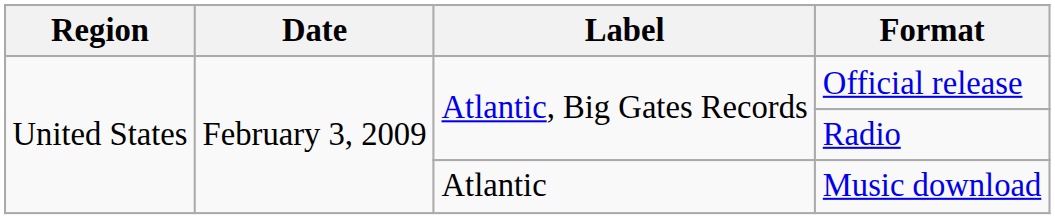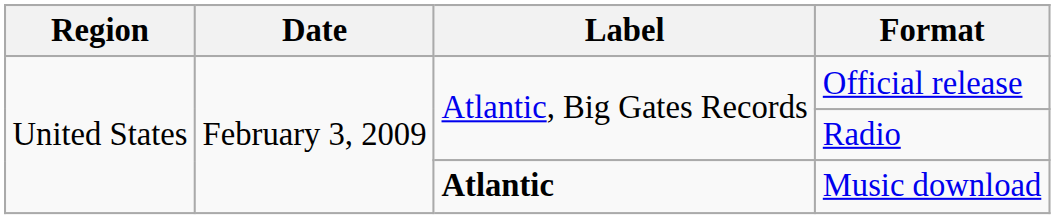(494, 185) normal -> (498, 185) bold
